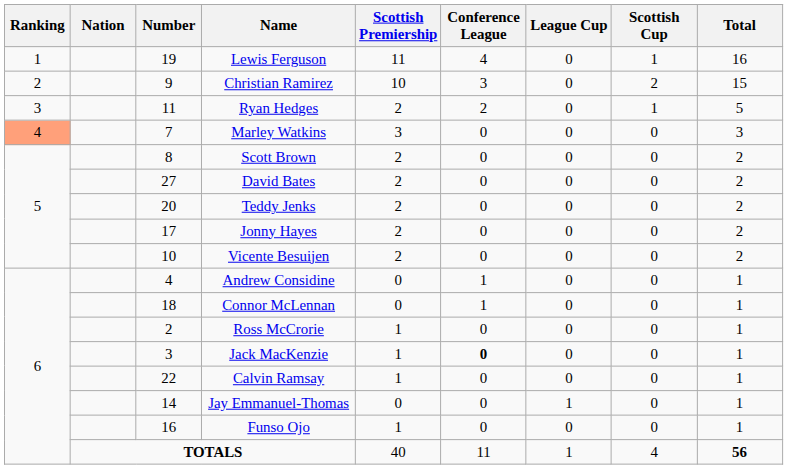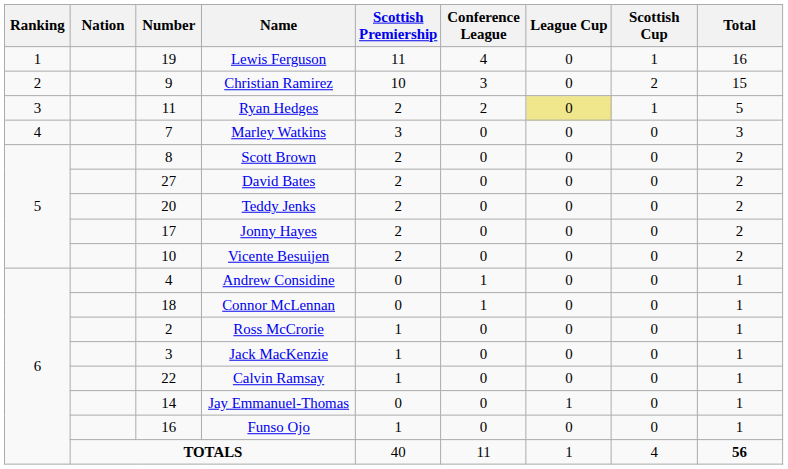(569, 108) no background -> (569, 108) khaki background
(37, 132) lightsalmon background -> (37, 132) no background
(484, 353) bold -> (484, 353) normal
